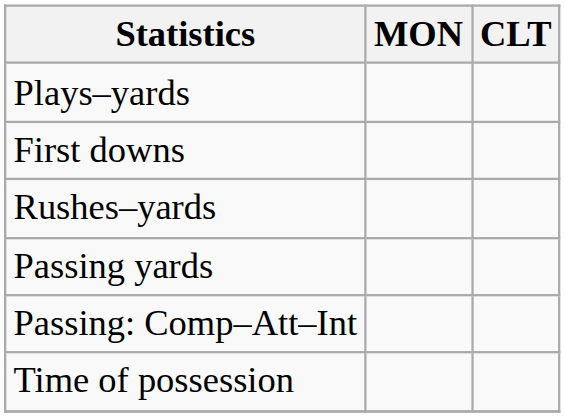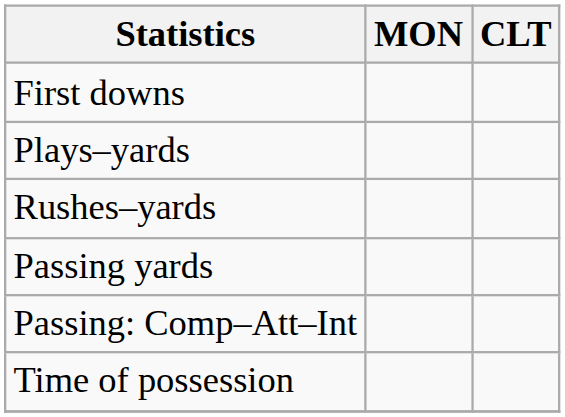rows swapped: (99, 149) <-> (102, 91)
